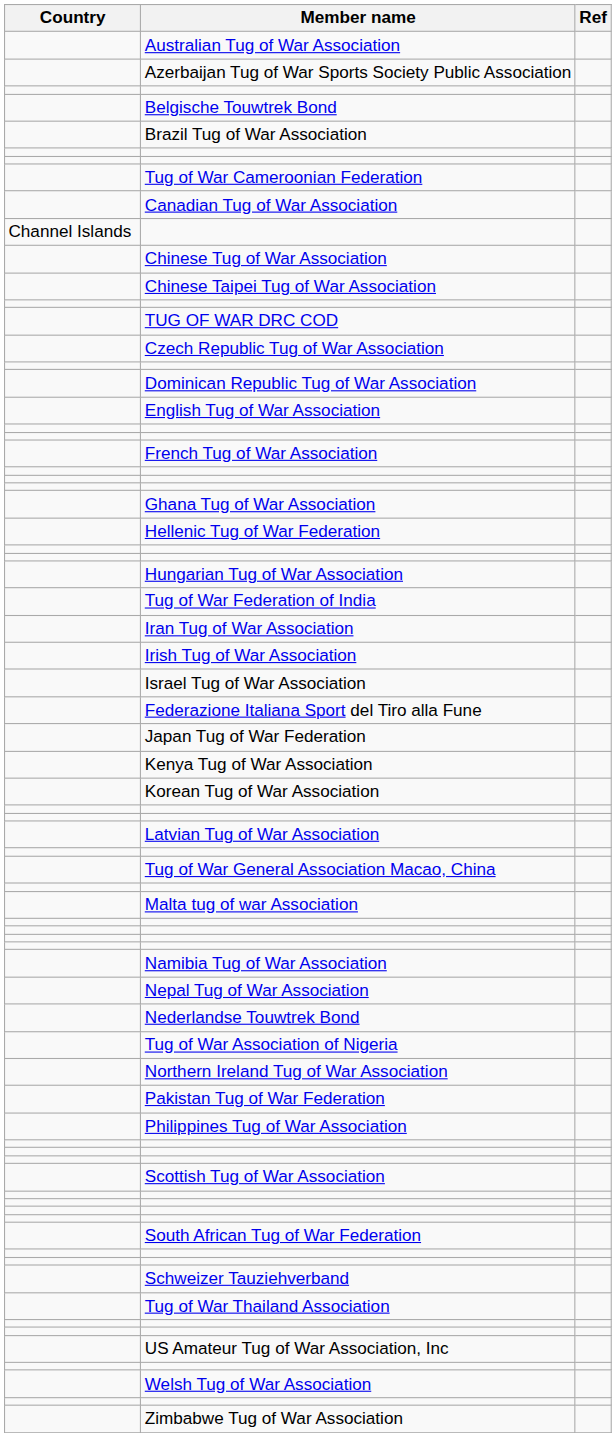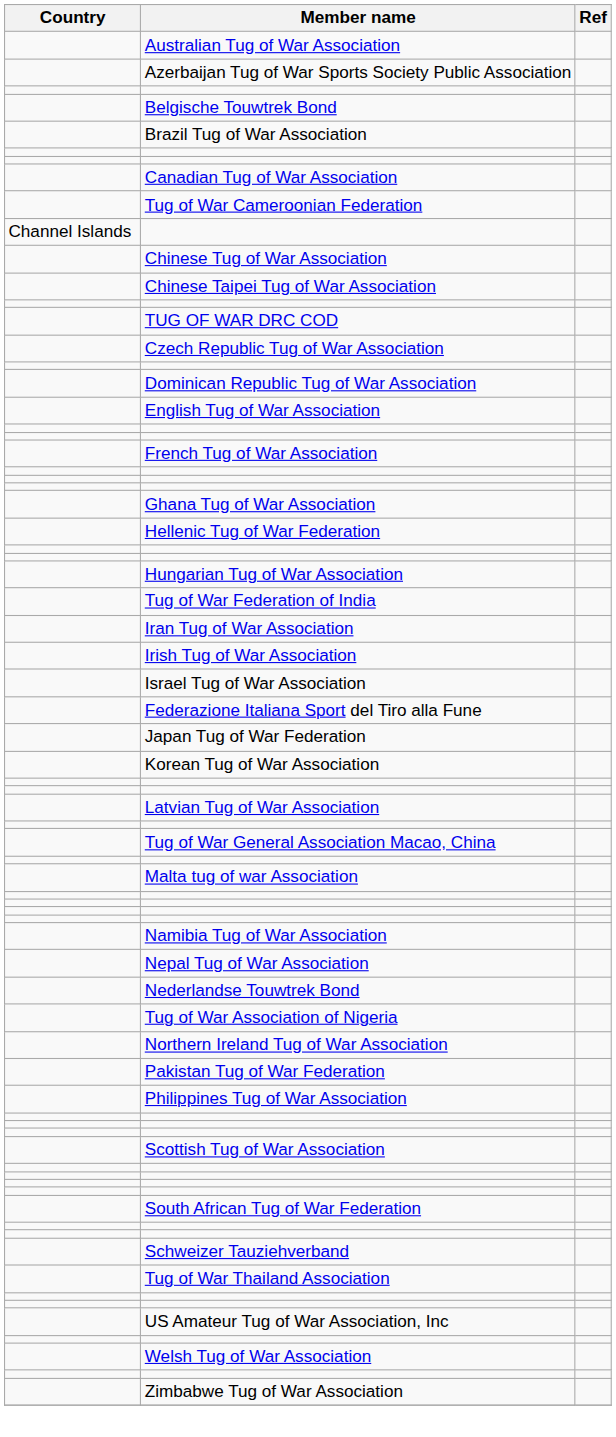rows swapped: (73, 178) <-> (73, 205)
- row: (73, 764)
